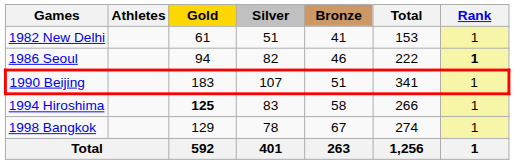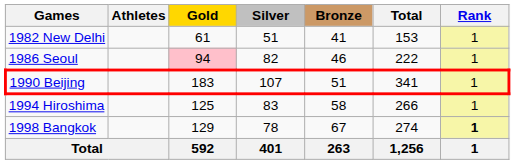(203, 59) no background -> (203, 59) pink background
(475, 59) bold -> (475, 59) normal
(203, 106) bold -> (203, 106) normal
(475, 128) normal -> (475, 128) bold
